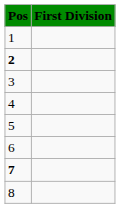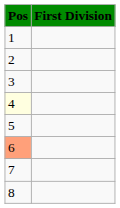(11, 59) bold -> (11, 59) normal
(11, 103) no background -> (11, 103) lightyellow background
(11, 147) no background -> (11, 147) lightsalmon background
(11, 169) bold -> (11, 169) normal
